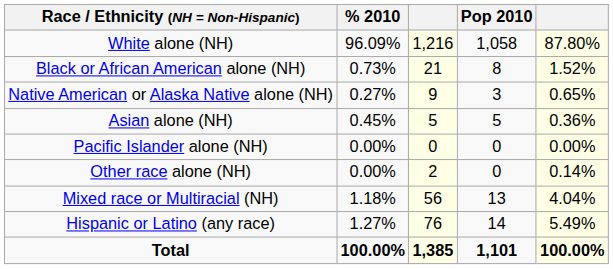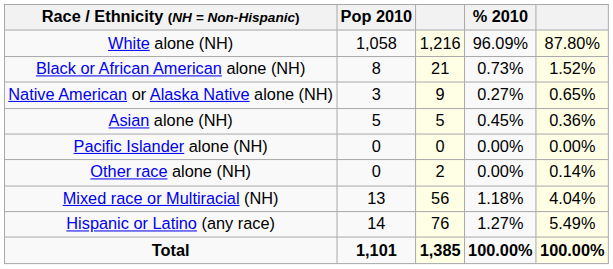columns swapped: (497, 17) <-> (373, 17)
